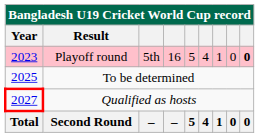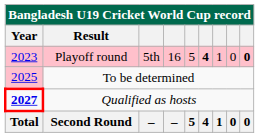(206, 56) normal -> (206, 56) bold
(24, 77) no background -> (24, 77) pink background
(24, 99) normal -> (24, 99) bold
